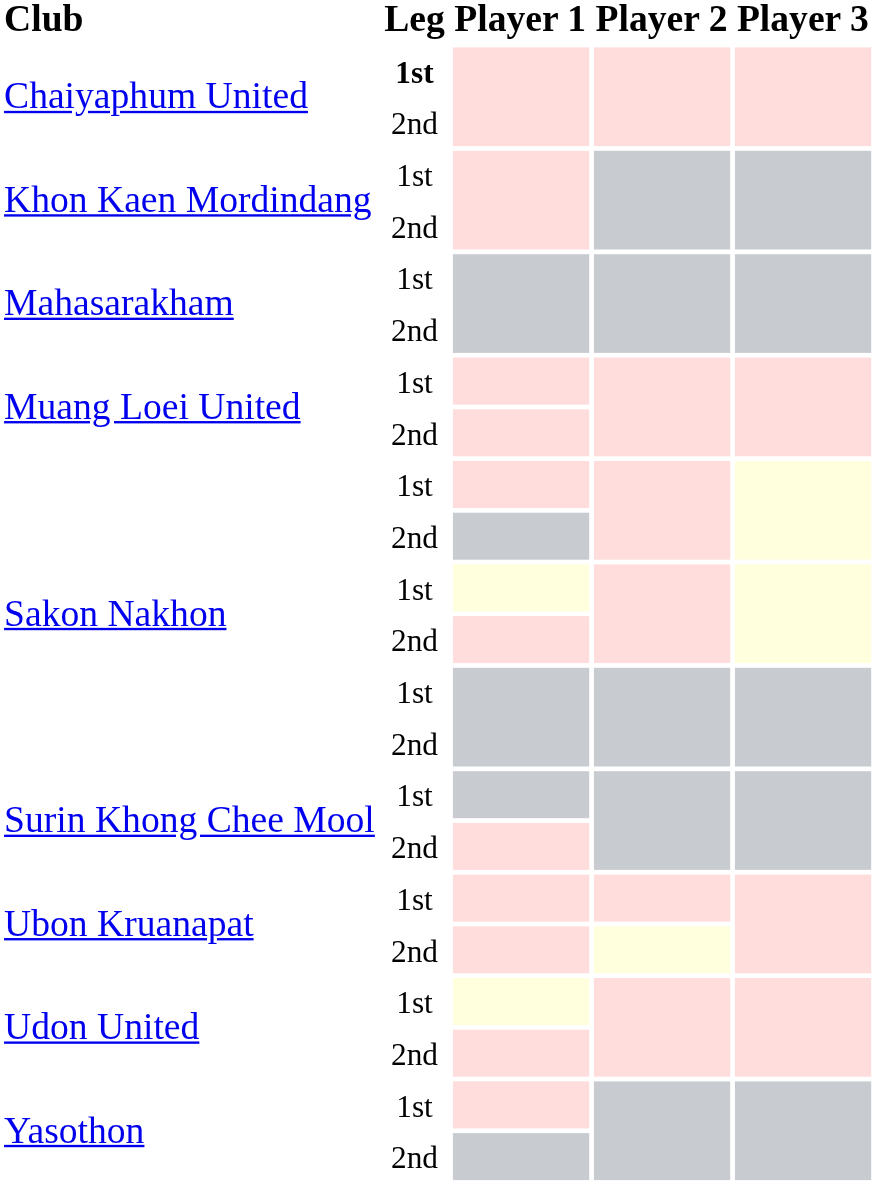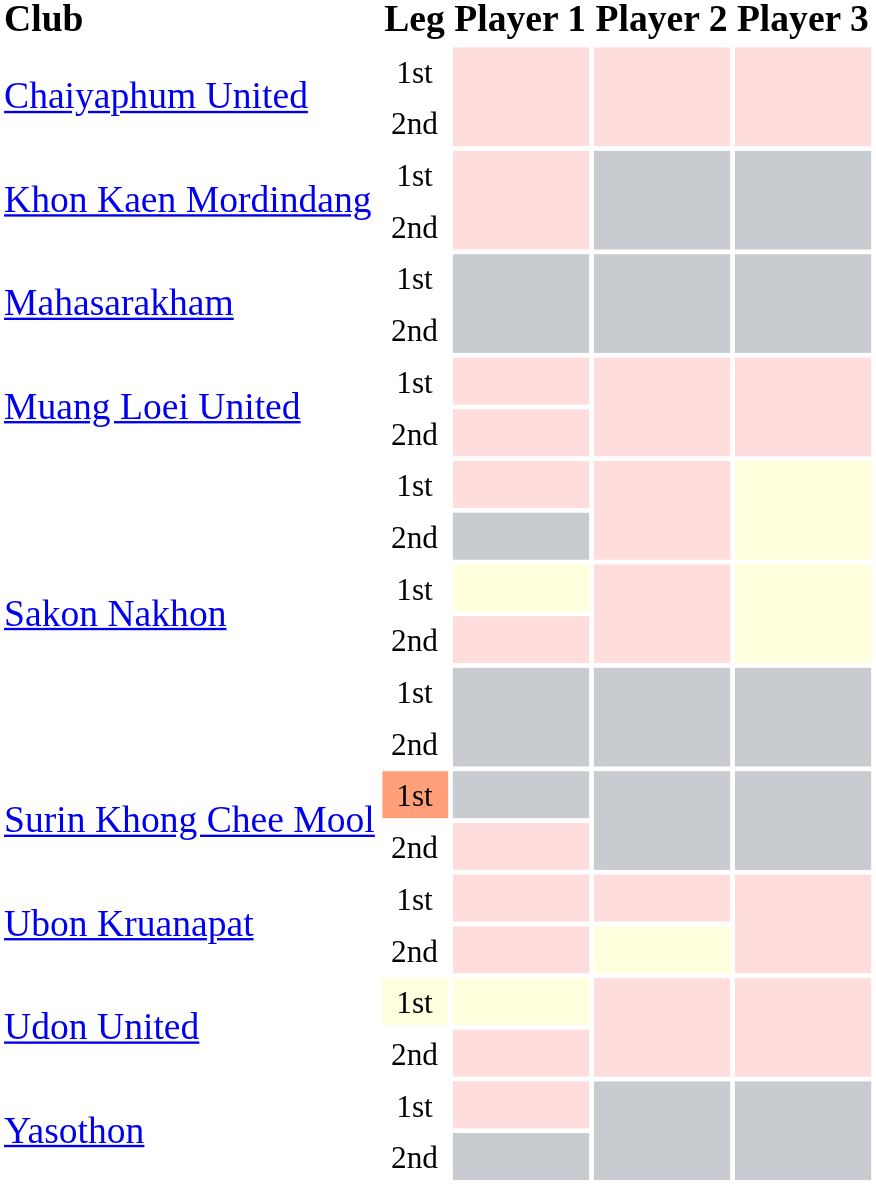(415, 70) bold -> (415, 72) normal
(415, 796) no background -> (415, 796) lightsalmon background
(415, 1003) no background -> (415, 1003) lightyellow background
